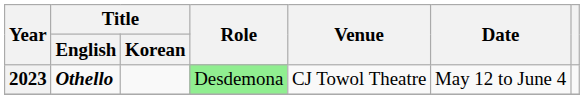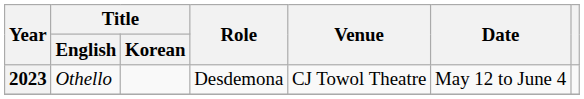(84, 79) bold -> (84, 79) normal
(239, 79) lightgreen background -> (239, 79) no background
